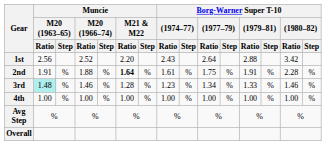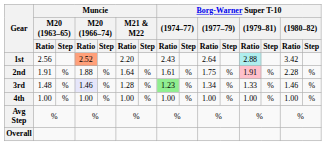(86, 59) no background -> (86, 59) lightsalmon background
(250, 59) no background -> (250, 59) paleturquoise background
(127, 72) bold -> (127, 72) normal
(250, 72) no background -> (250, 72) pink background
(45, 85) paleturquoise background -> (45, 85) no background
(86, 85) no background -> (86, 85) lavender background
(168, 85) no background -> (168, 85) lightgreen background
